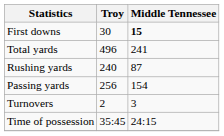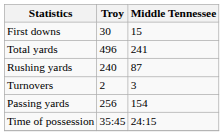(136, 31) bold -> (136, 31) normal
rows swapped: (38, 85) <-> (30, 103)
